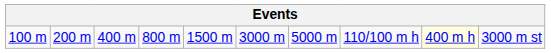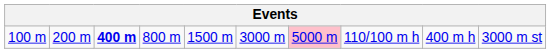(117, 37) normal -> (117, 37) bold
(314, 37) no background -> (315, 37) pink background
(450, 37) lightyellow background -> (451, 37) no background
